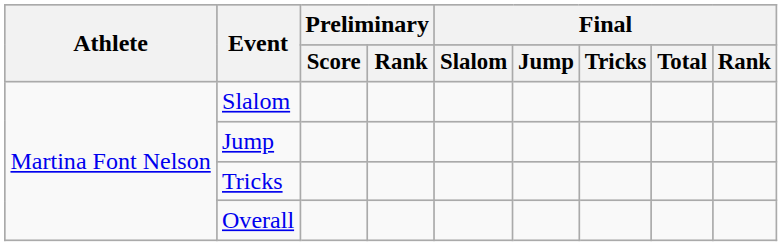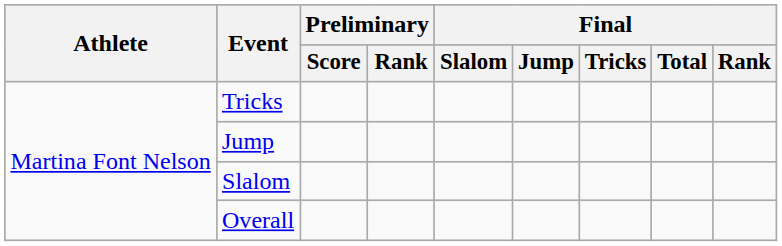(256, 101) Slalom -> (252, 101) Tricks
(252, 181) Tricks -> (256, 181) Slalom
